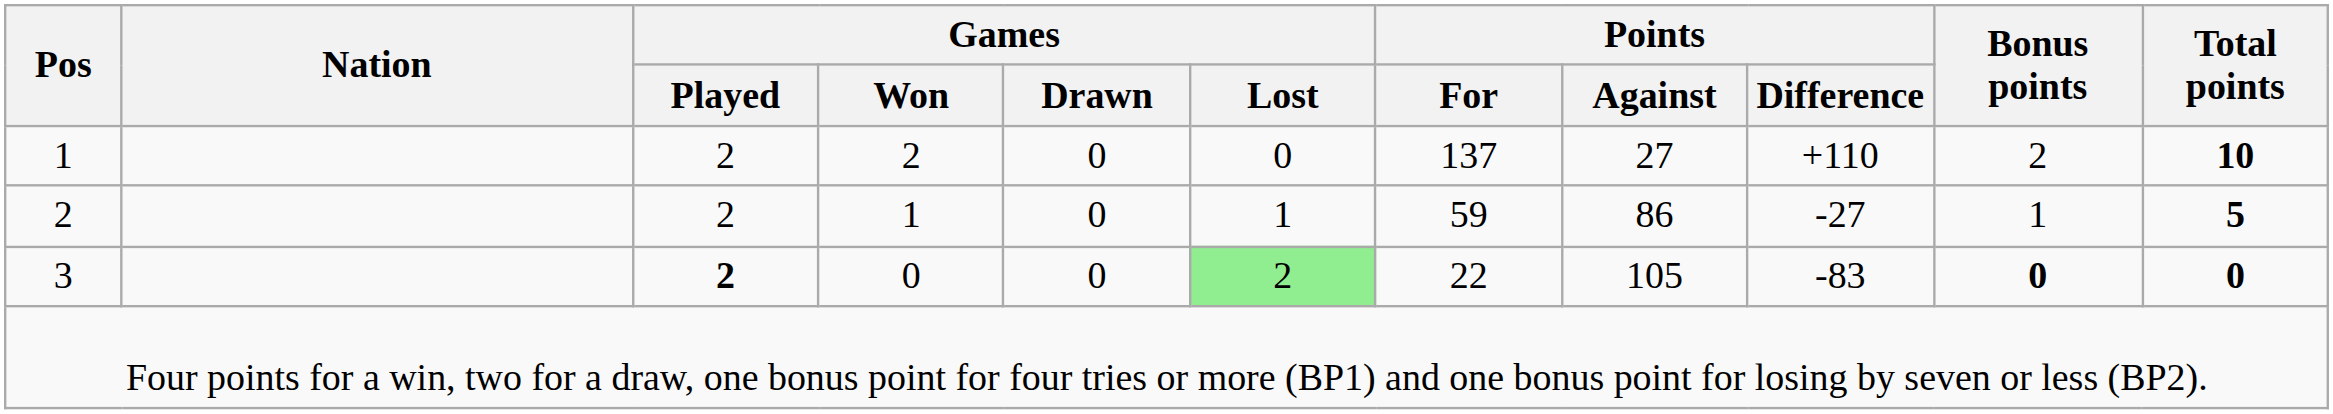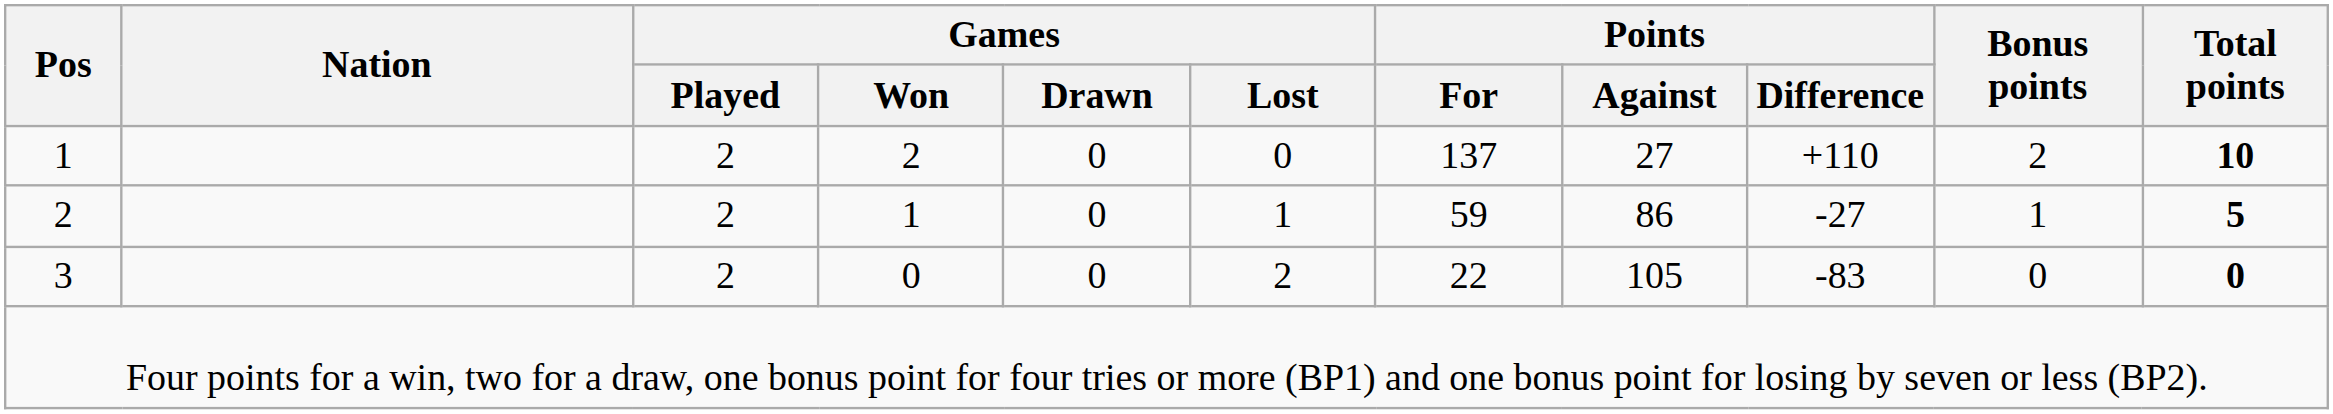(725, 275) bold -> (725, 275) normal
(1283, 275) lightgreen background -> (1283, 275) no background
(2038, 275) bold -> (2038, 275) normal
